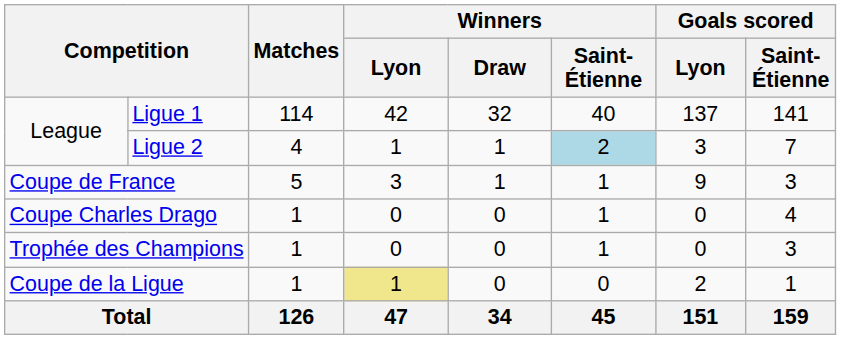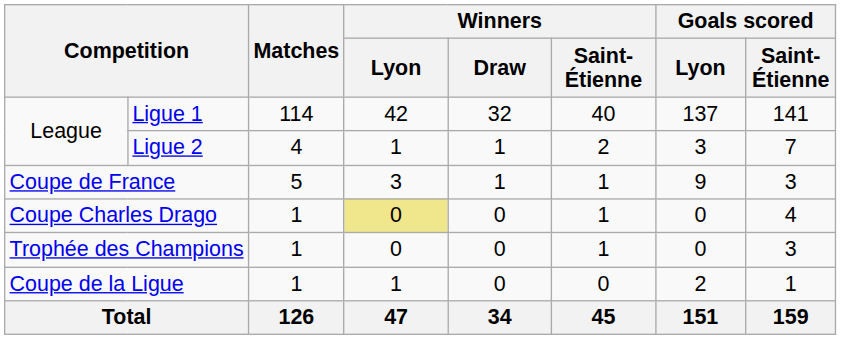(603, 147) lightblue background -> (603, 147) no background
(396, 215) no background -> (396, 215) khaki background
(396, 283) khaki background -> (396, 283) no background
